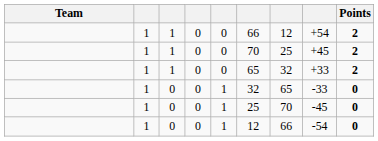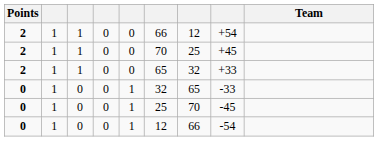columns swapped: (69, 13) <-> (355, 13)
